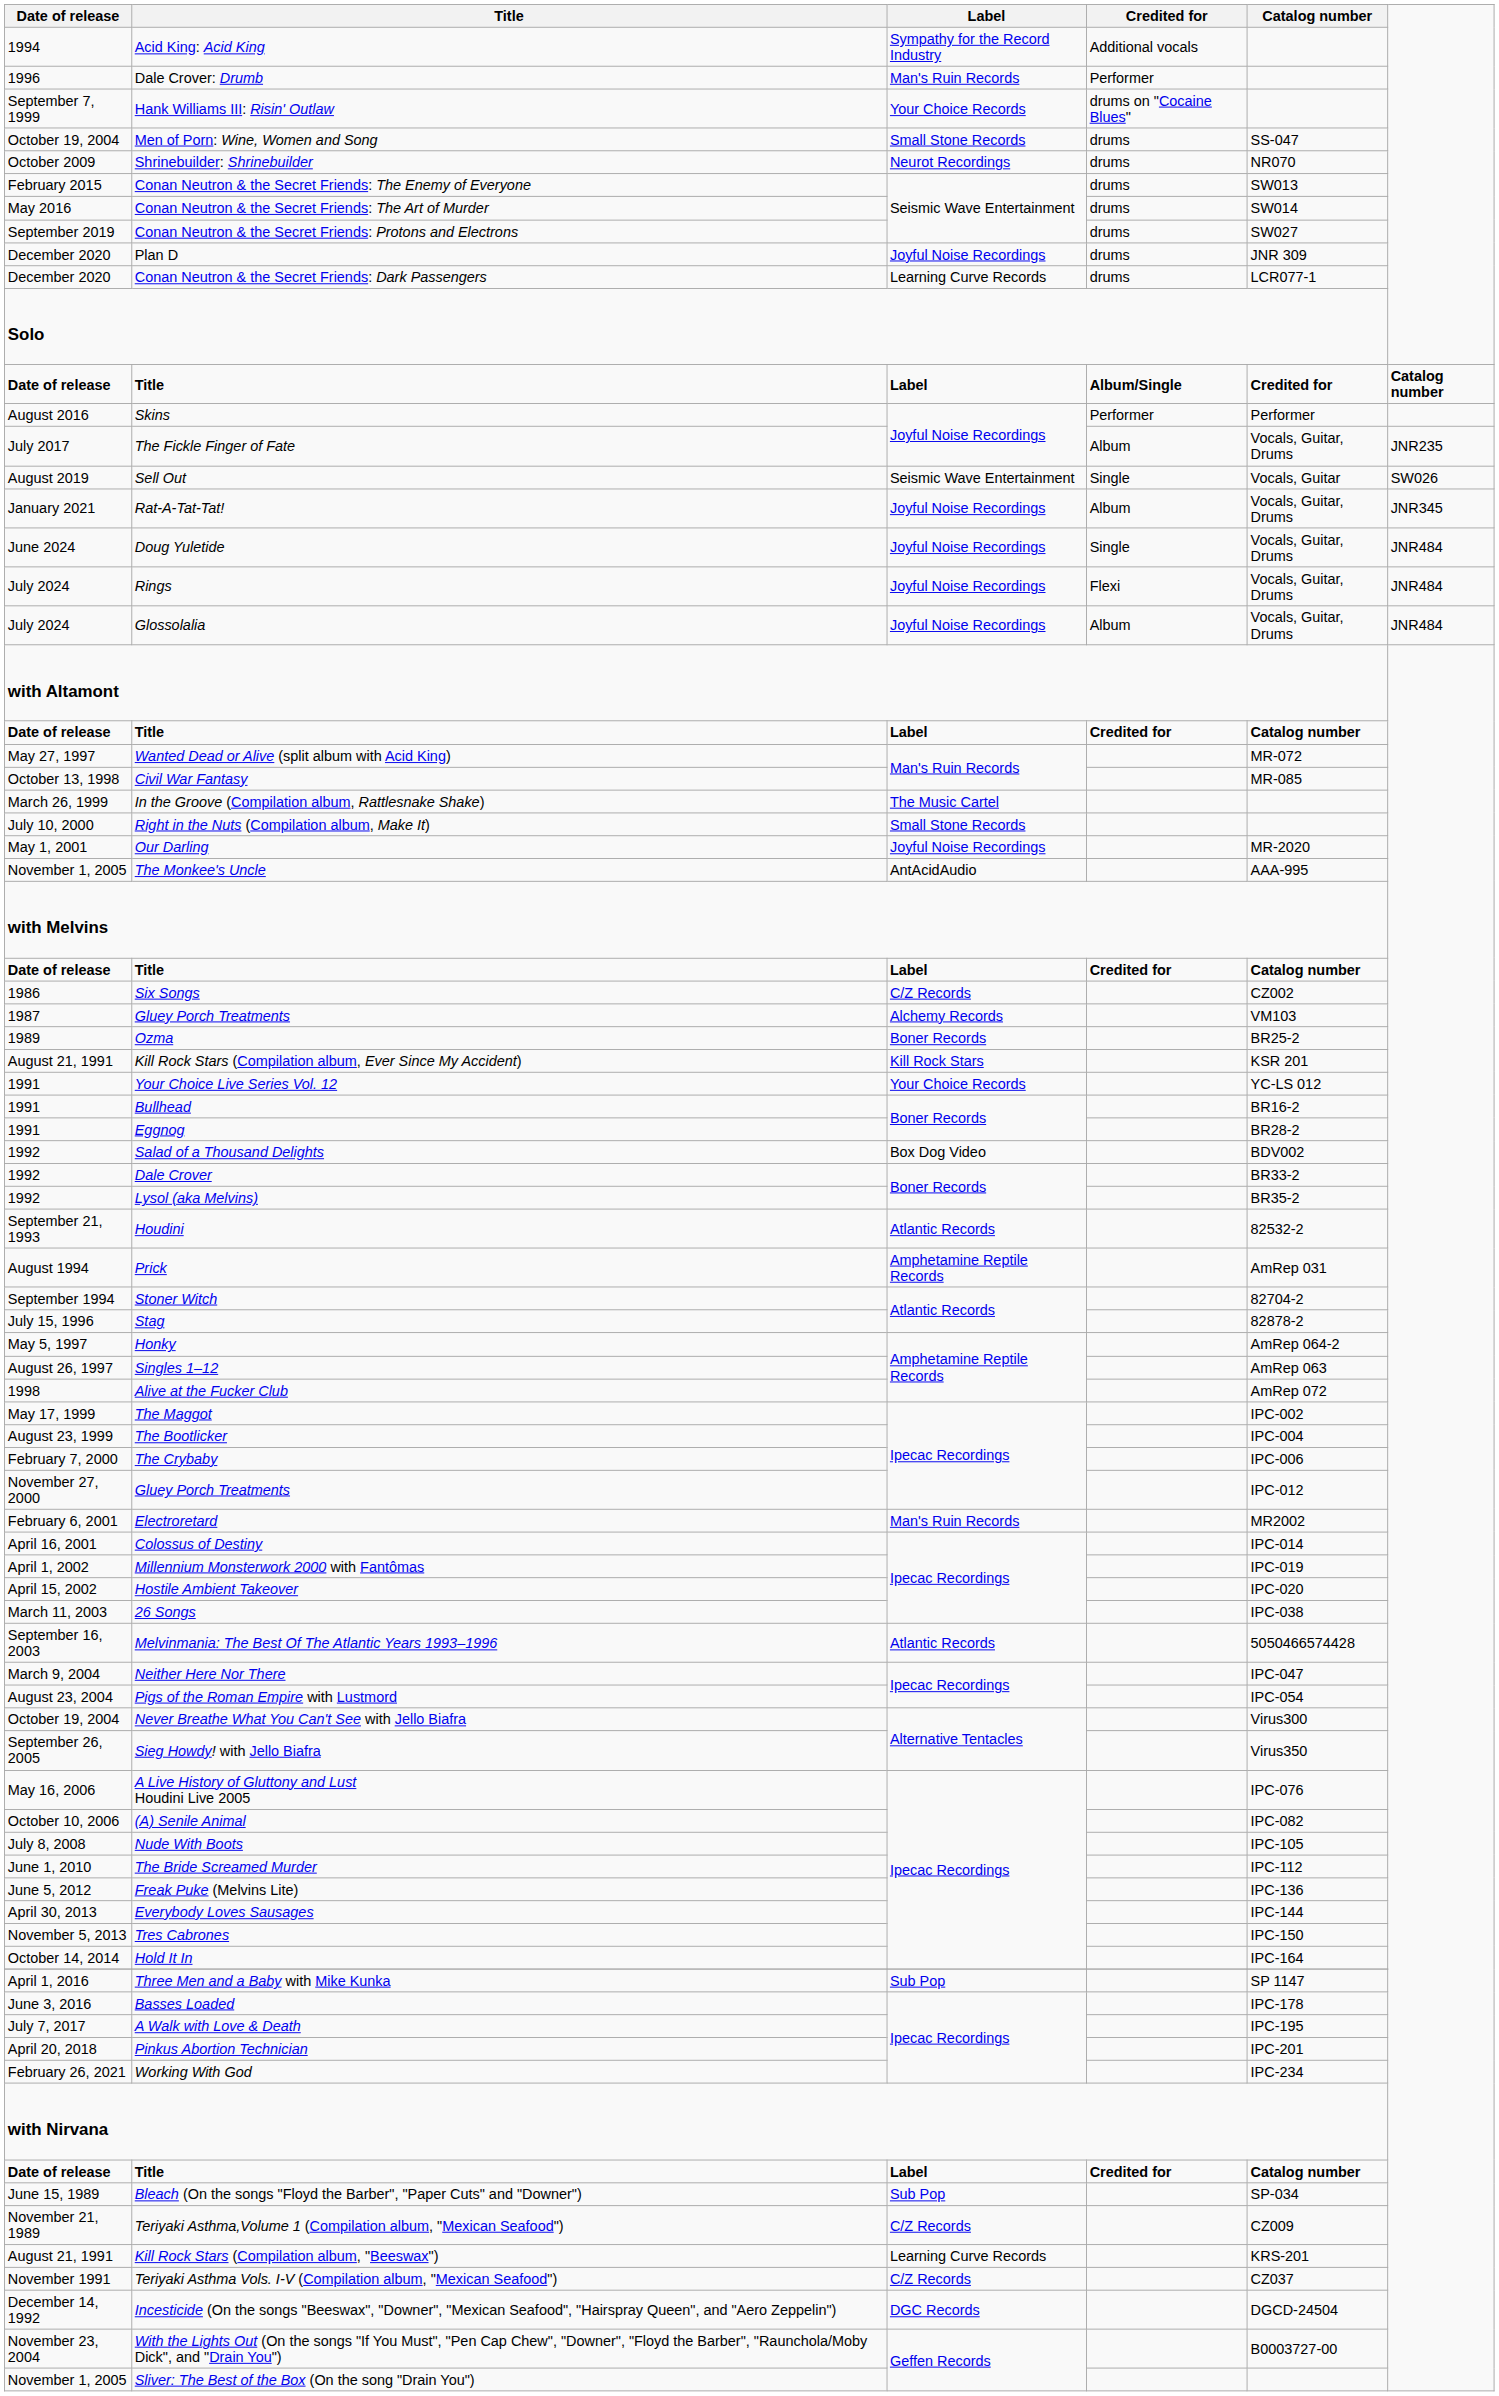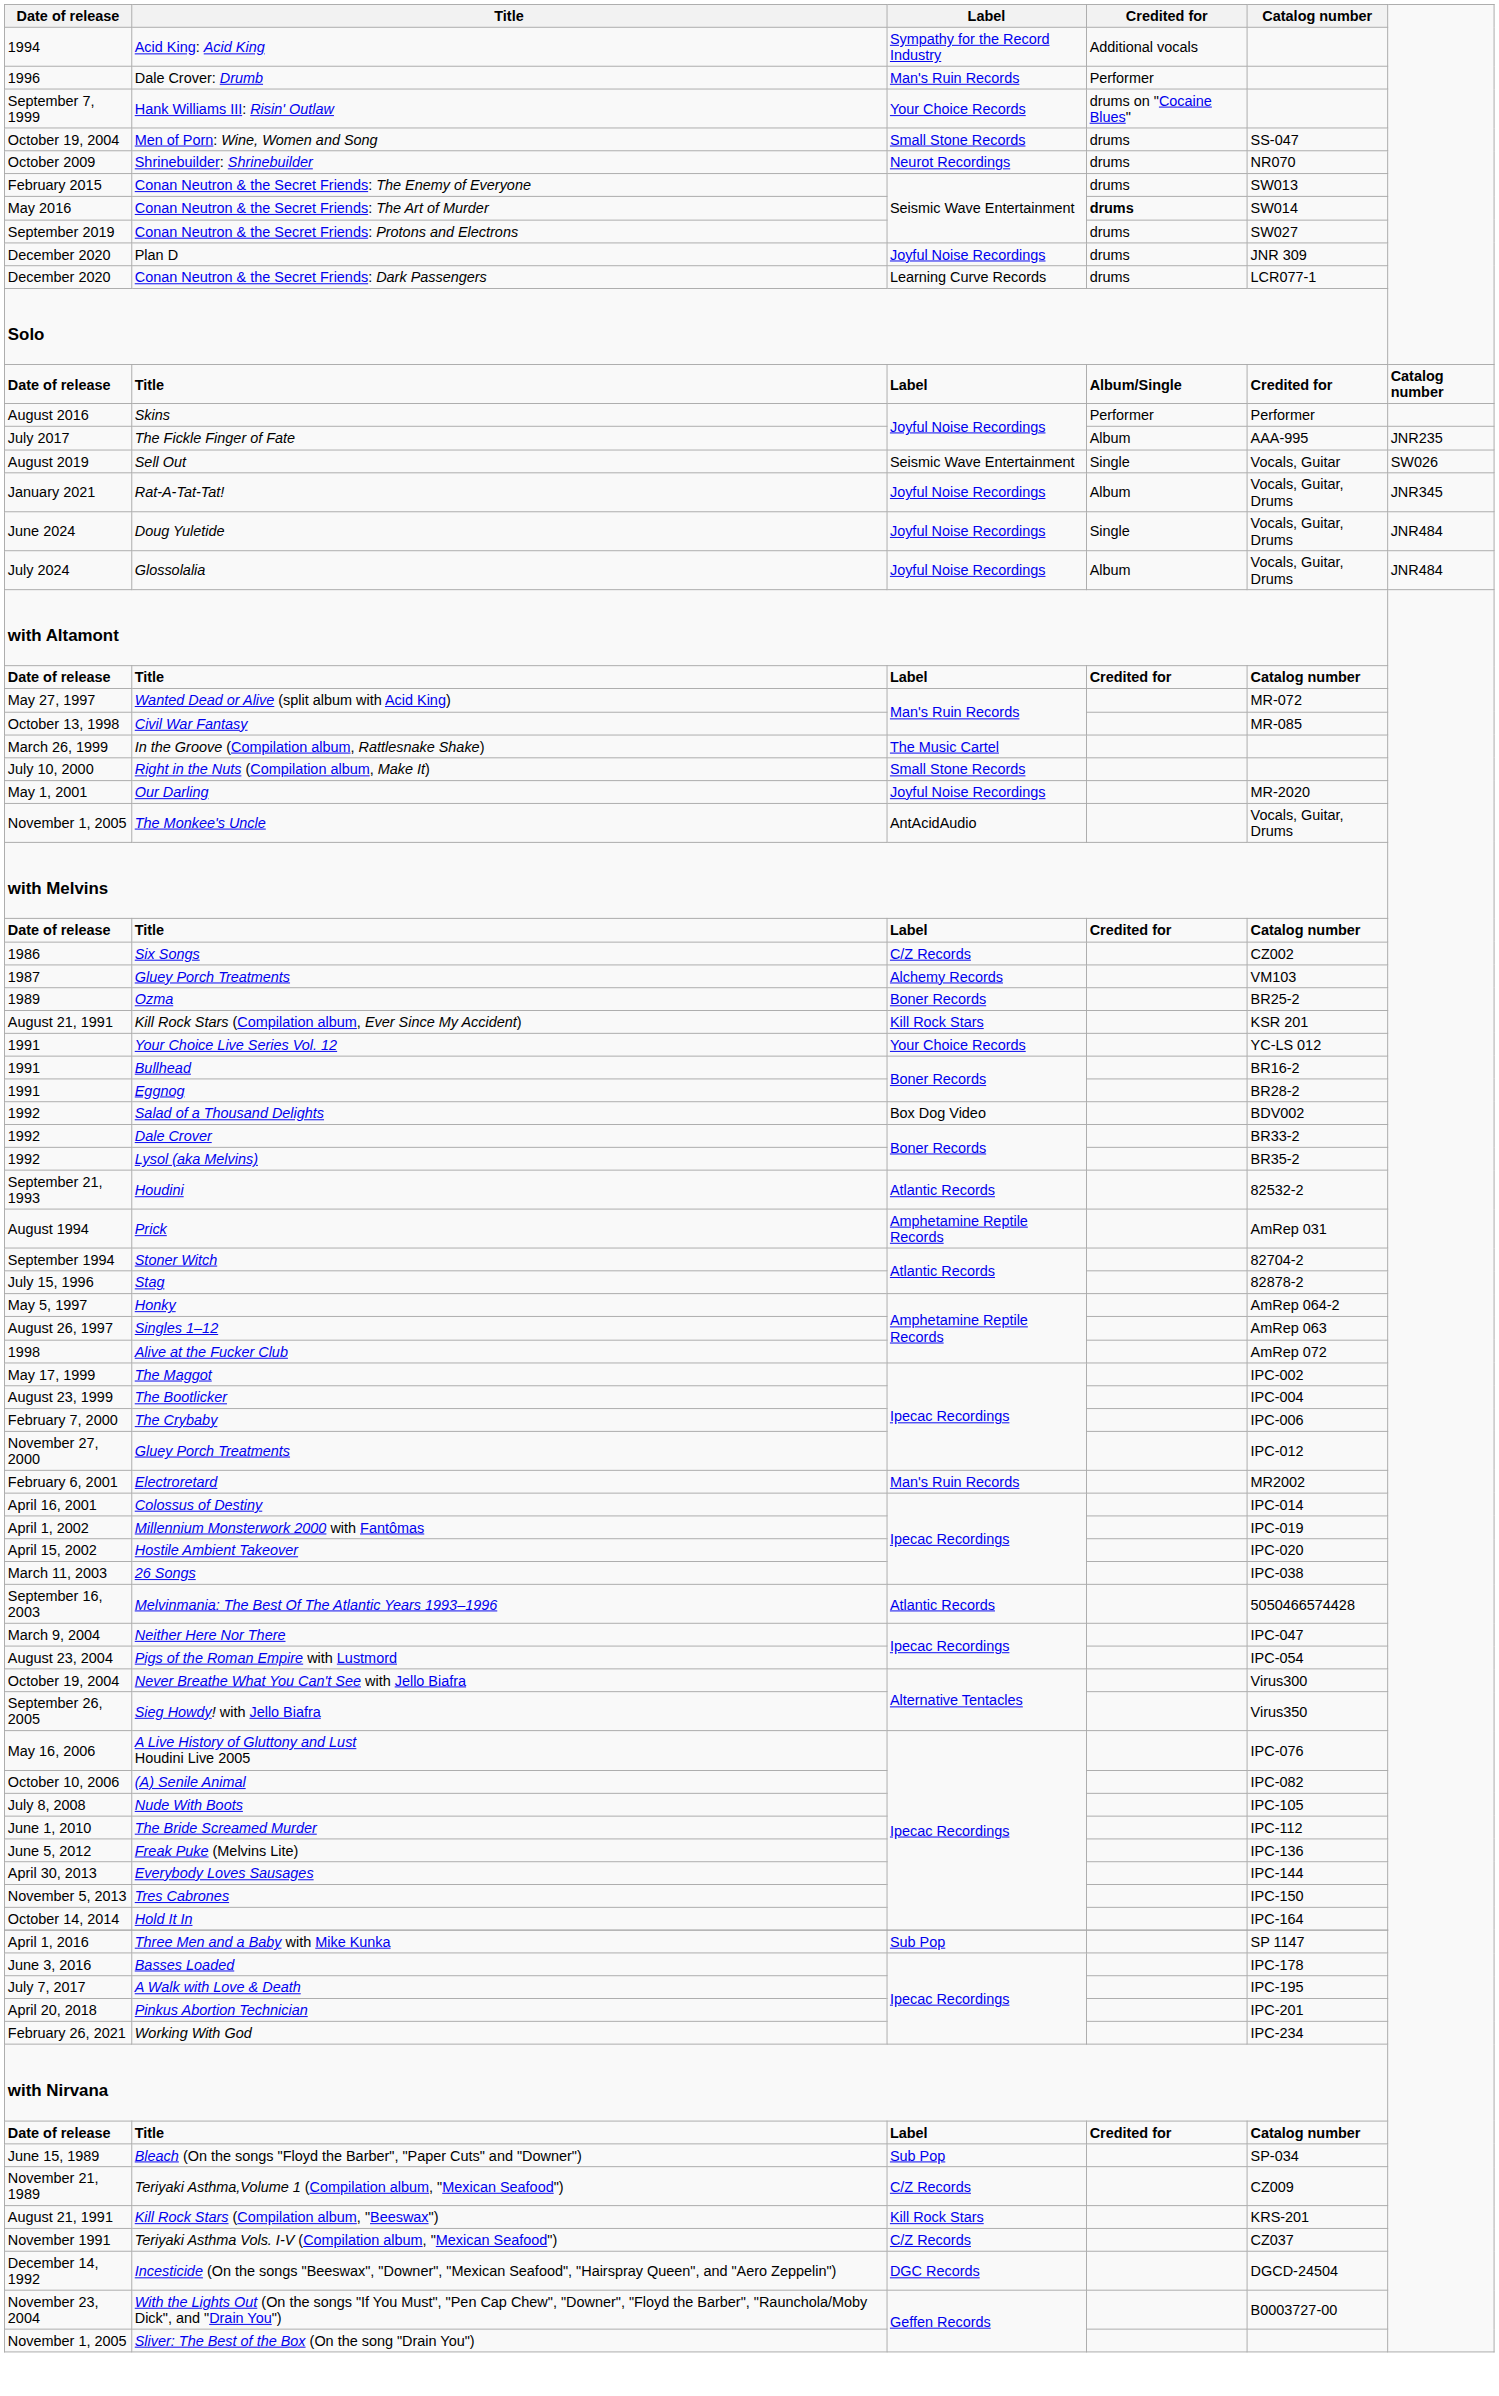(1110, 208) normal -> (1112, 208) bold
(1297, 446) Vocals, Guitar, Drums -> (1279, 438) AAA-995
- row: (39, 586)
(1279, 870) AAA-995 -> (1297, 823) Vocals, Guitar, Drums
(968, 2256) Learning Curve Records -> (937, 2217) Kill Rock Stars
